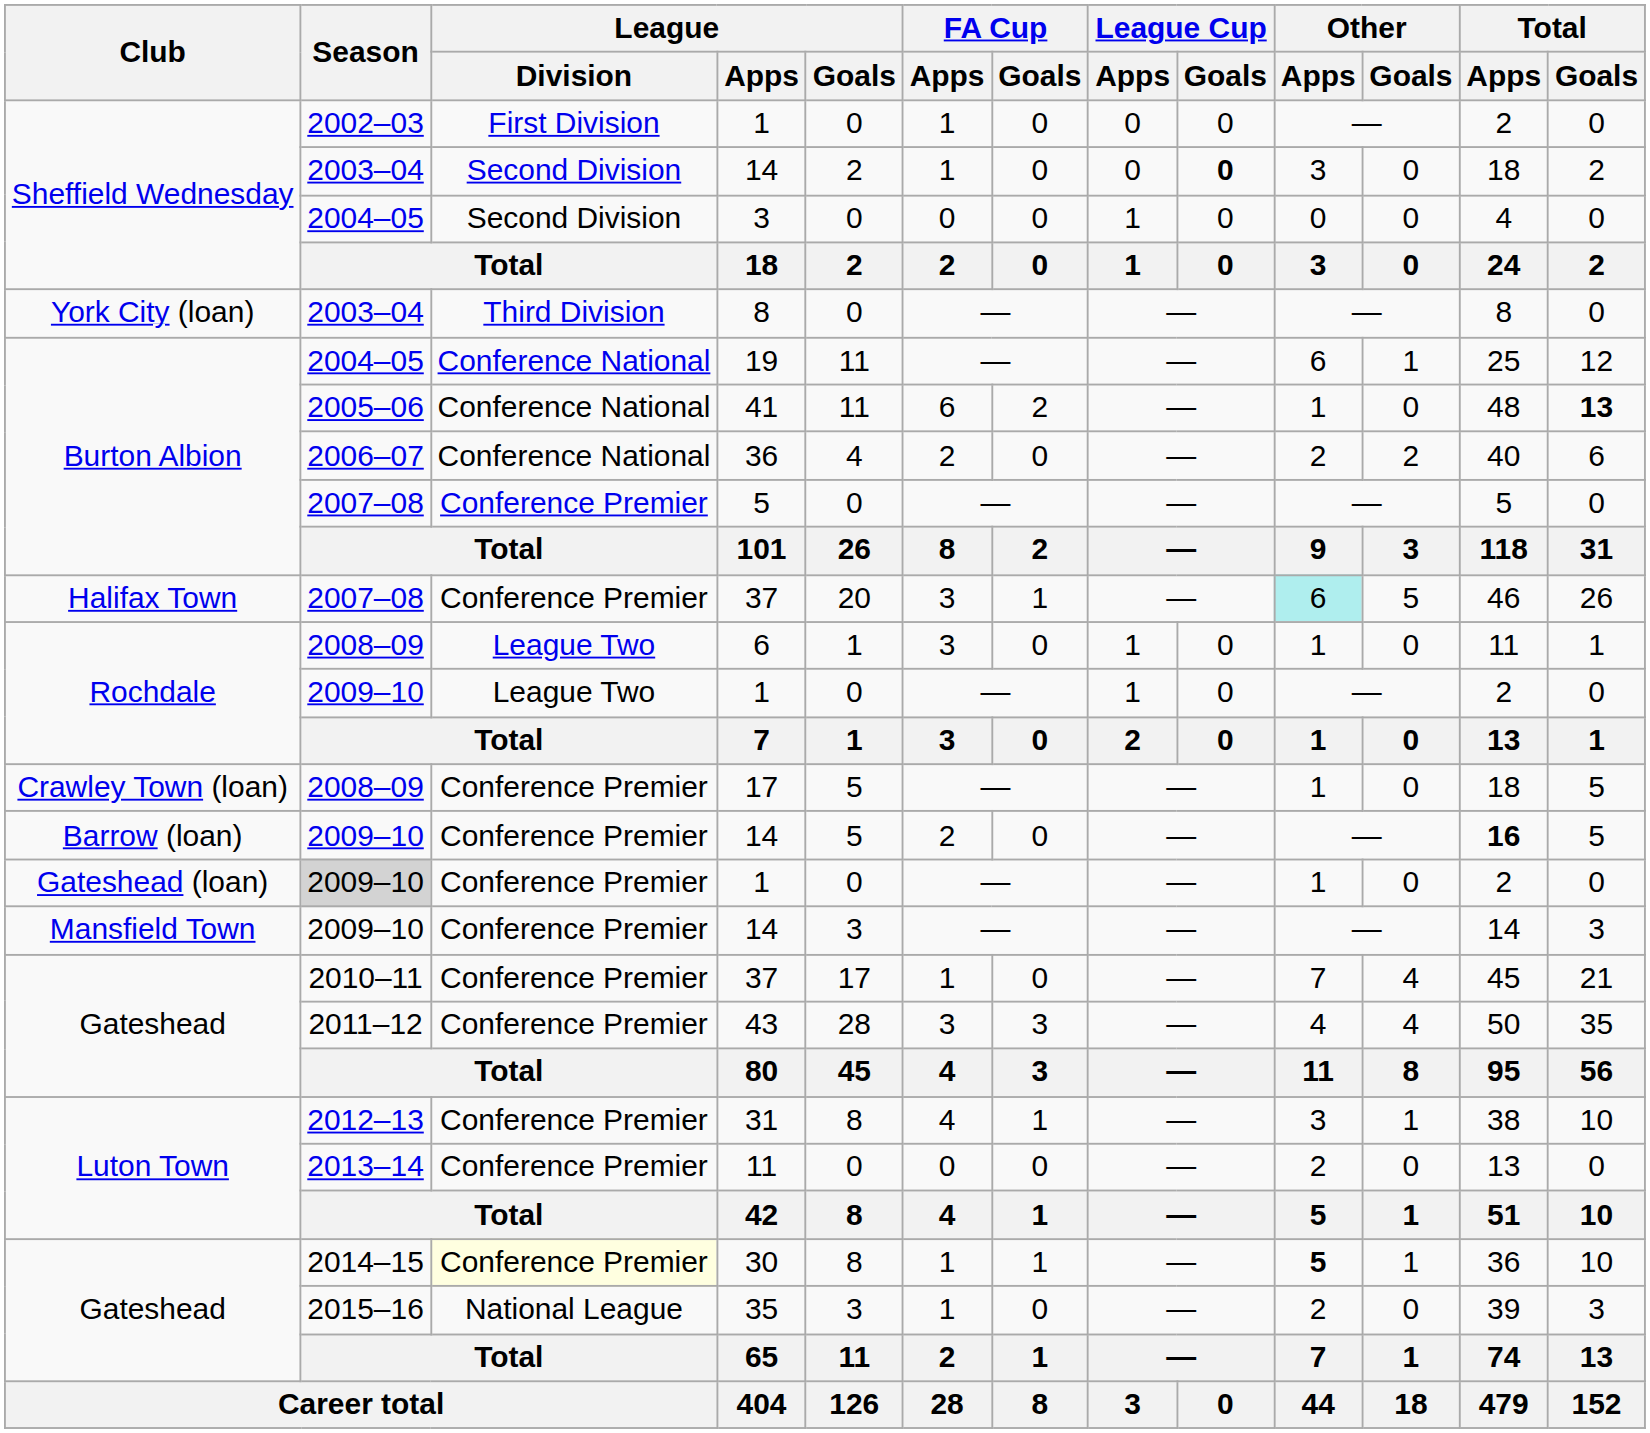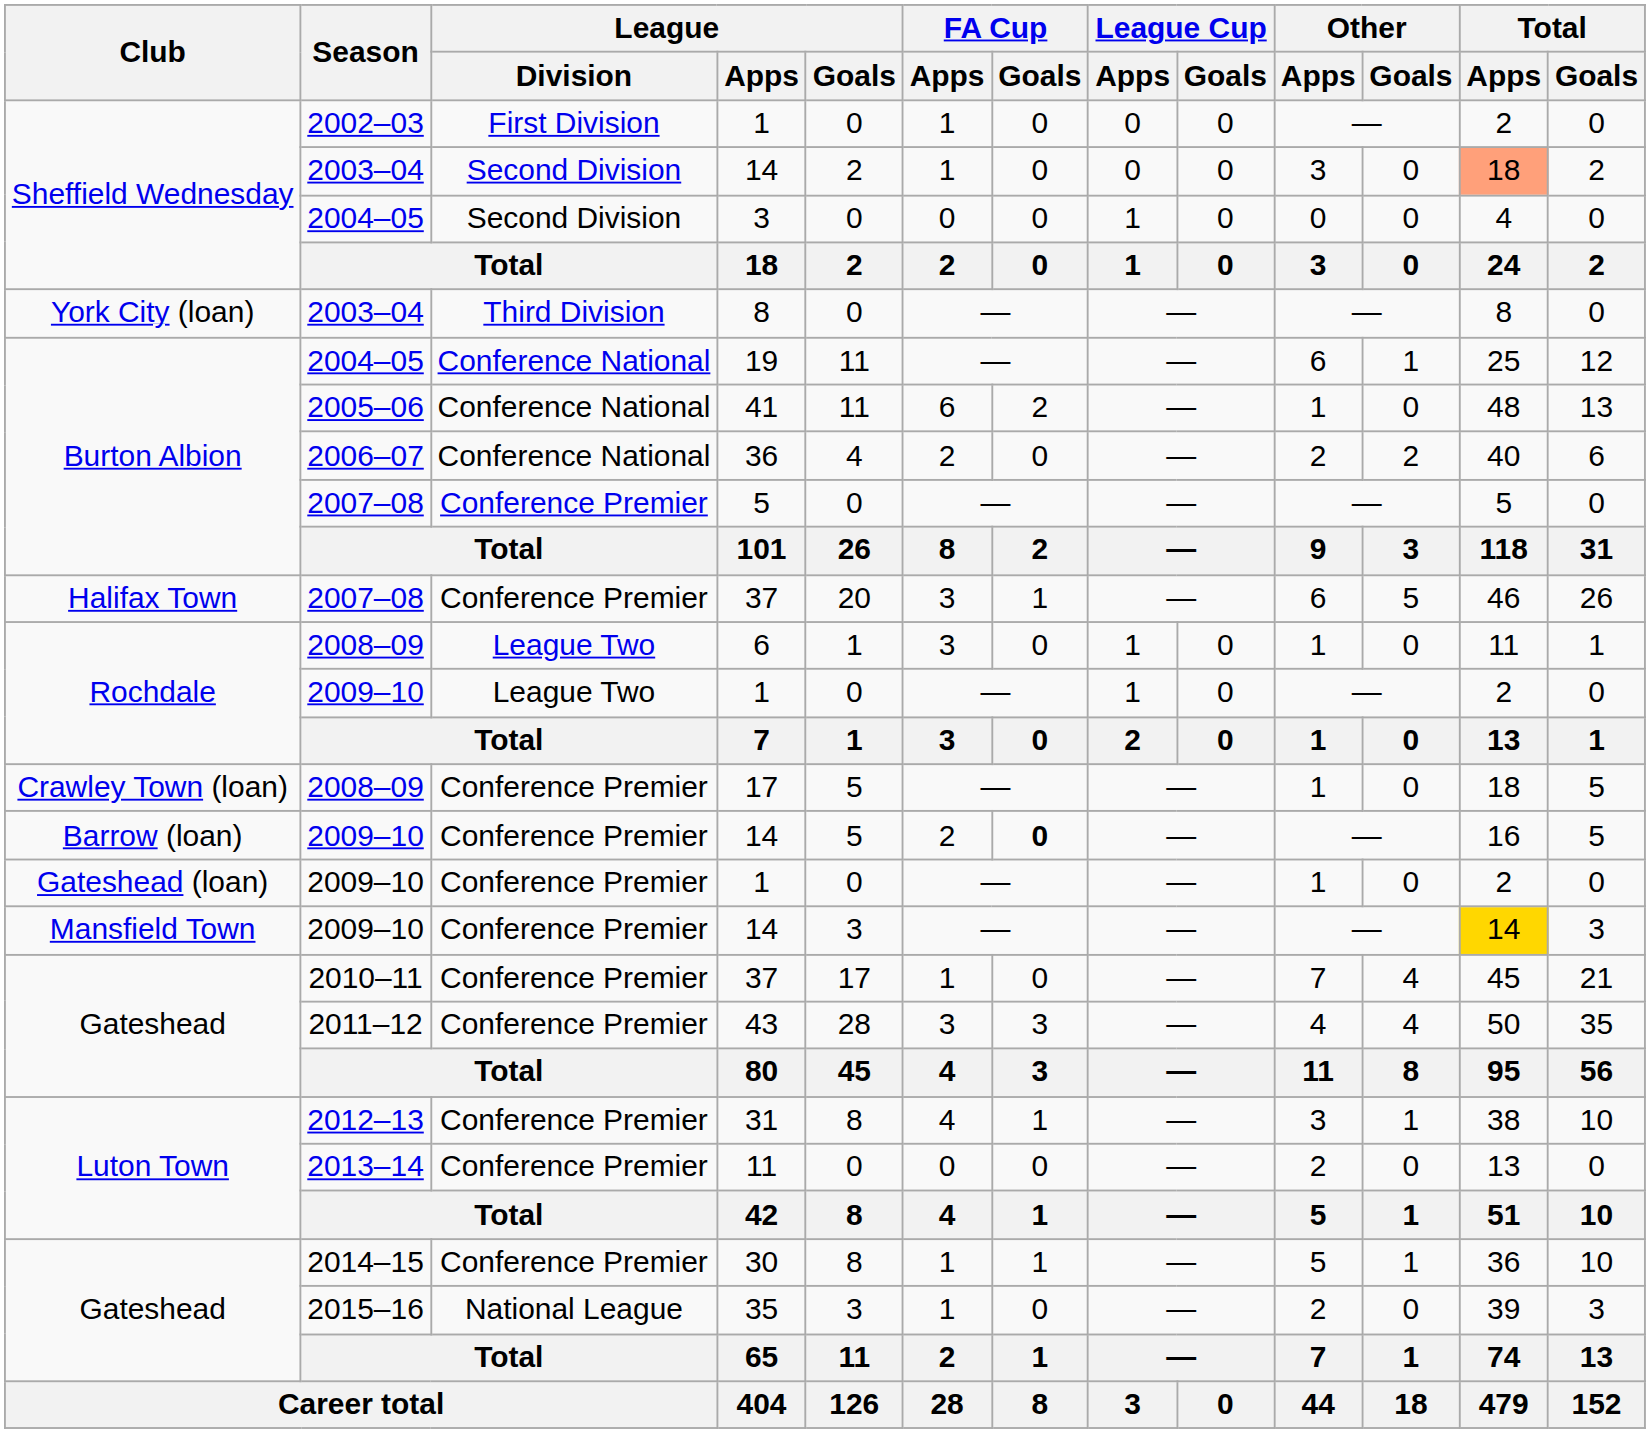(1225, 170) bold -> (1225, 170) normal
(1504, 170) no background -> (1504, 170) lightsalmon background
(1596, 407) bold -> (1596, 407) normal
(1318, 597) paleturquoise background -> (1318, 597) no background
(1040, 834) normal -> (1040, 834) bold
(1504, 834) bold -> (1504, 834) normal
(366, 882) lightgrey background -> (366, 882) no background
(1504, 929) no background -> (1504, 929) gold background
(574, 1261) lightyellow background -> (574, 1261) no background
(1318, 1261) bold -> (1318, 1261) normal
